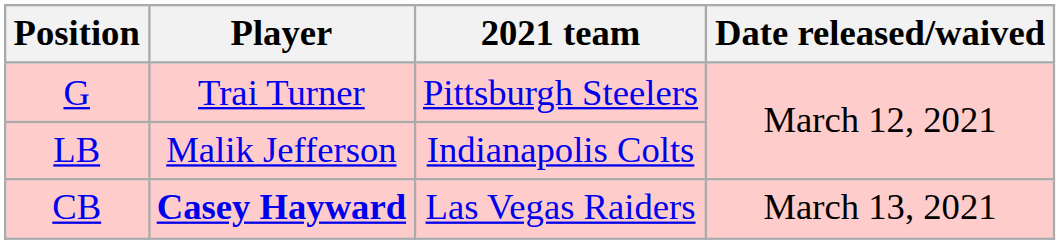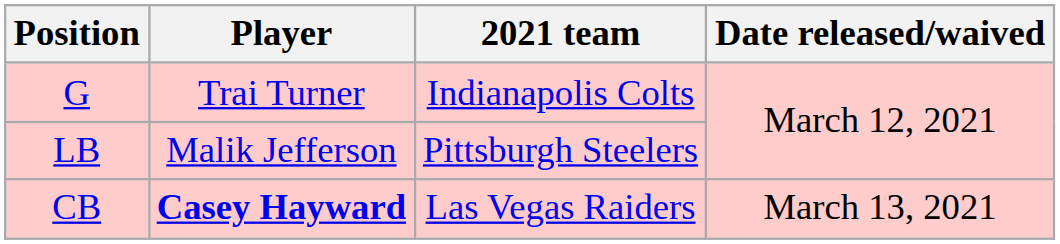(561, 91) Pittsburgh Steelers -> (561, 91) Indianapolis Colts
(561, 149) Indianapolis Colts -> (561, 149) Pittsburgh Steelers
